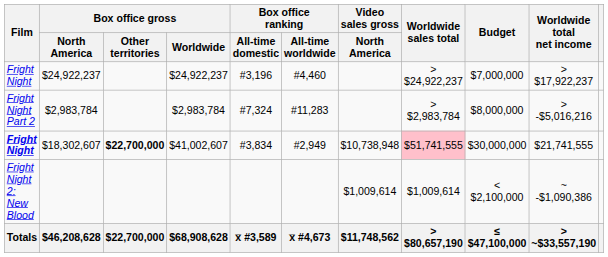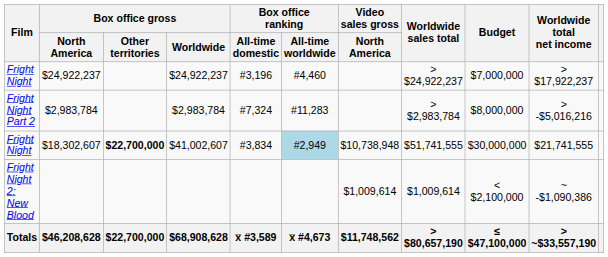(22, 145) bold -> (20, 145) normal
(310, 145) no background -> (310, 145) lightblue background
(433, 145) pink background -> (433, 145) no background
